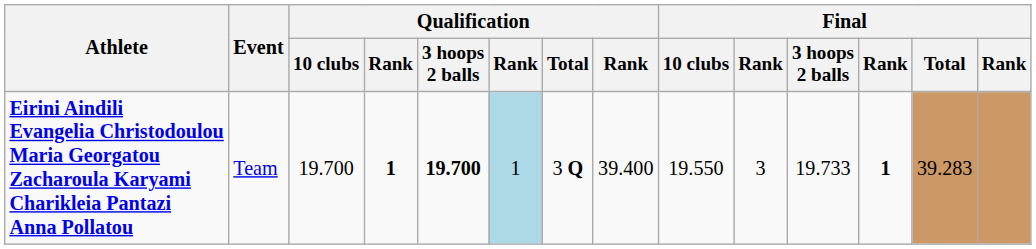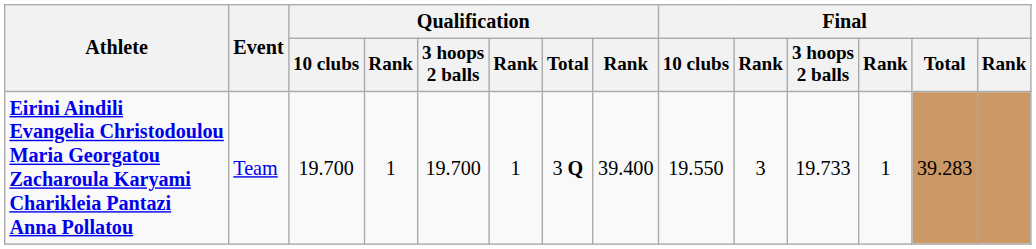(391, 168) bold -> (391, 168) normal
(453, 168) bold -> (453, 168) normal
(516, 168) lightblue background -> (516, 168) no background
(885, 168) bold -> (885, 168) normal
